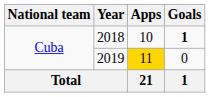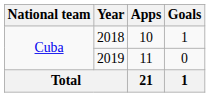(185, 37) bold -> (185, 37) normal
(146, 59) gold background -> (146, 59) no background
